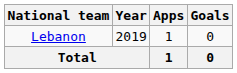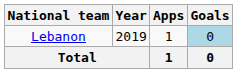(210, 36) no background -> (210, 36) lightblue background
